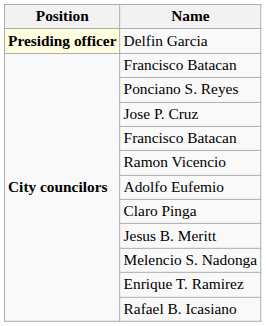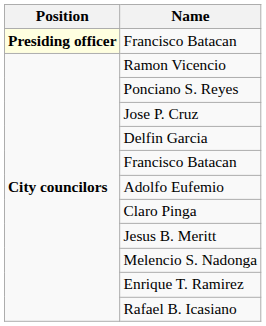(166, 41) Delfin Garcia -> (180, 41) Francisco Batacan
(180, 65) Francisco Batacan -> (175, 65) Ramon Vicencio
(180, 138) Francisco Batacan -> (166, 138) Delfin Garcia
(175, 162) Ramon Vicencio -> (180, 162) Francisco Batacan
